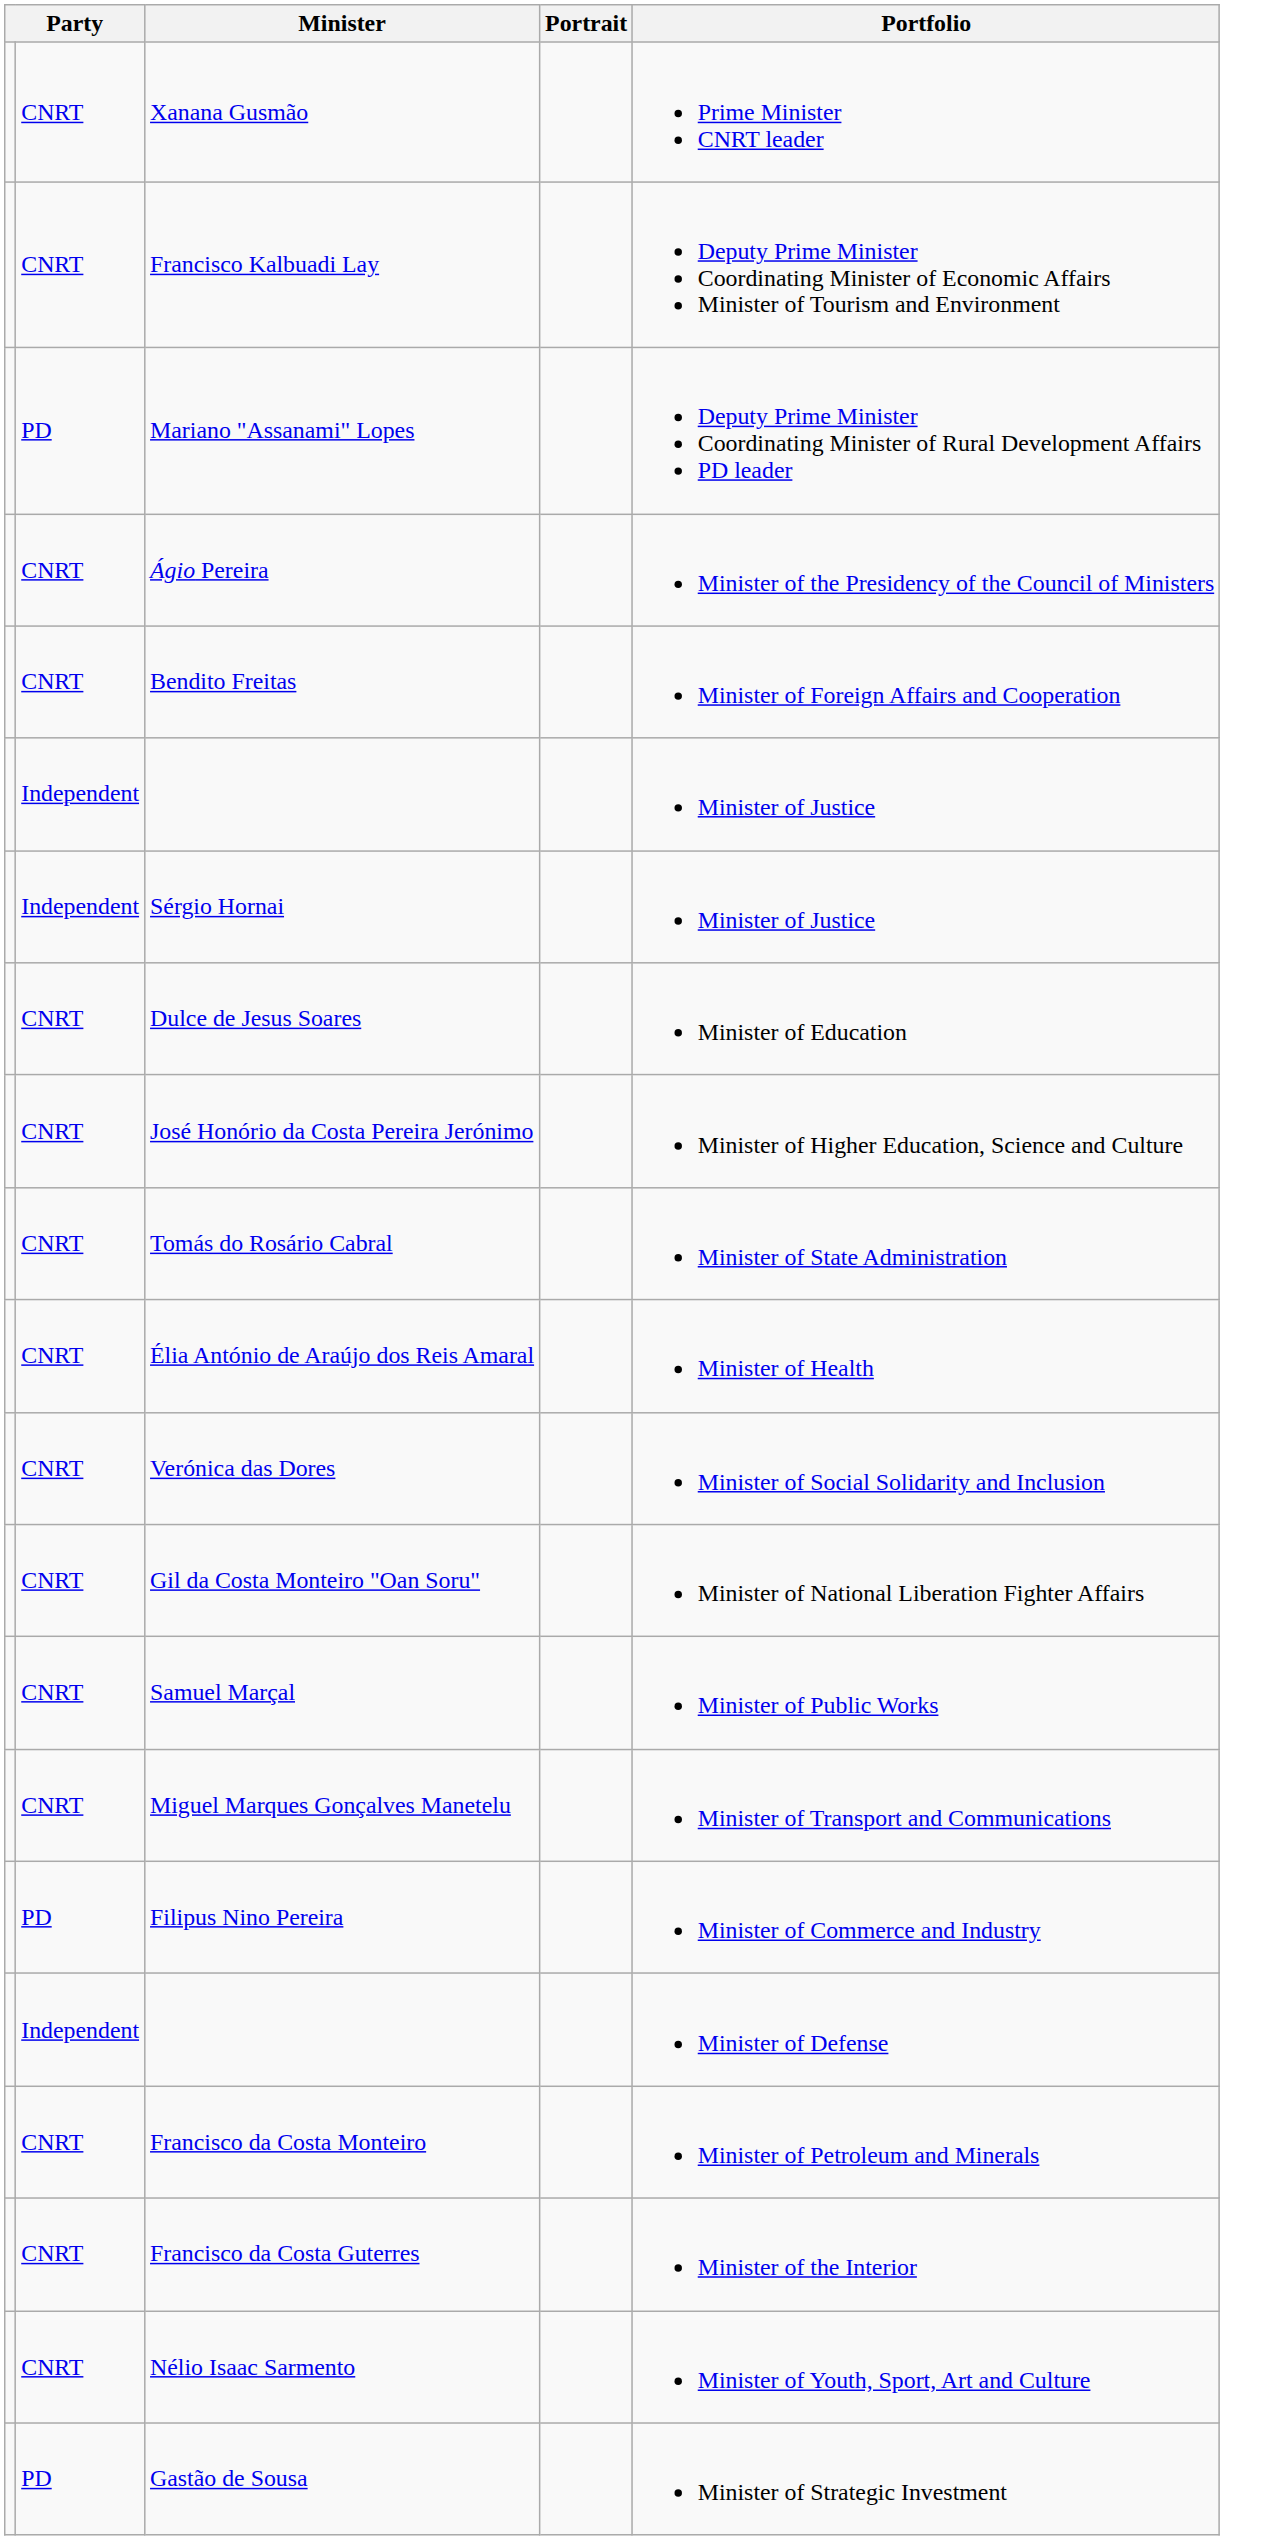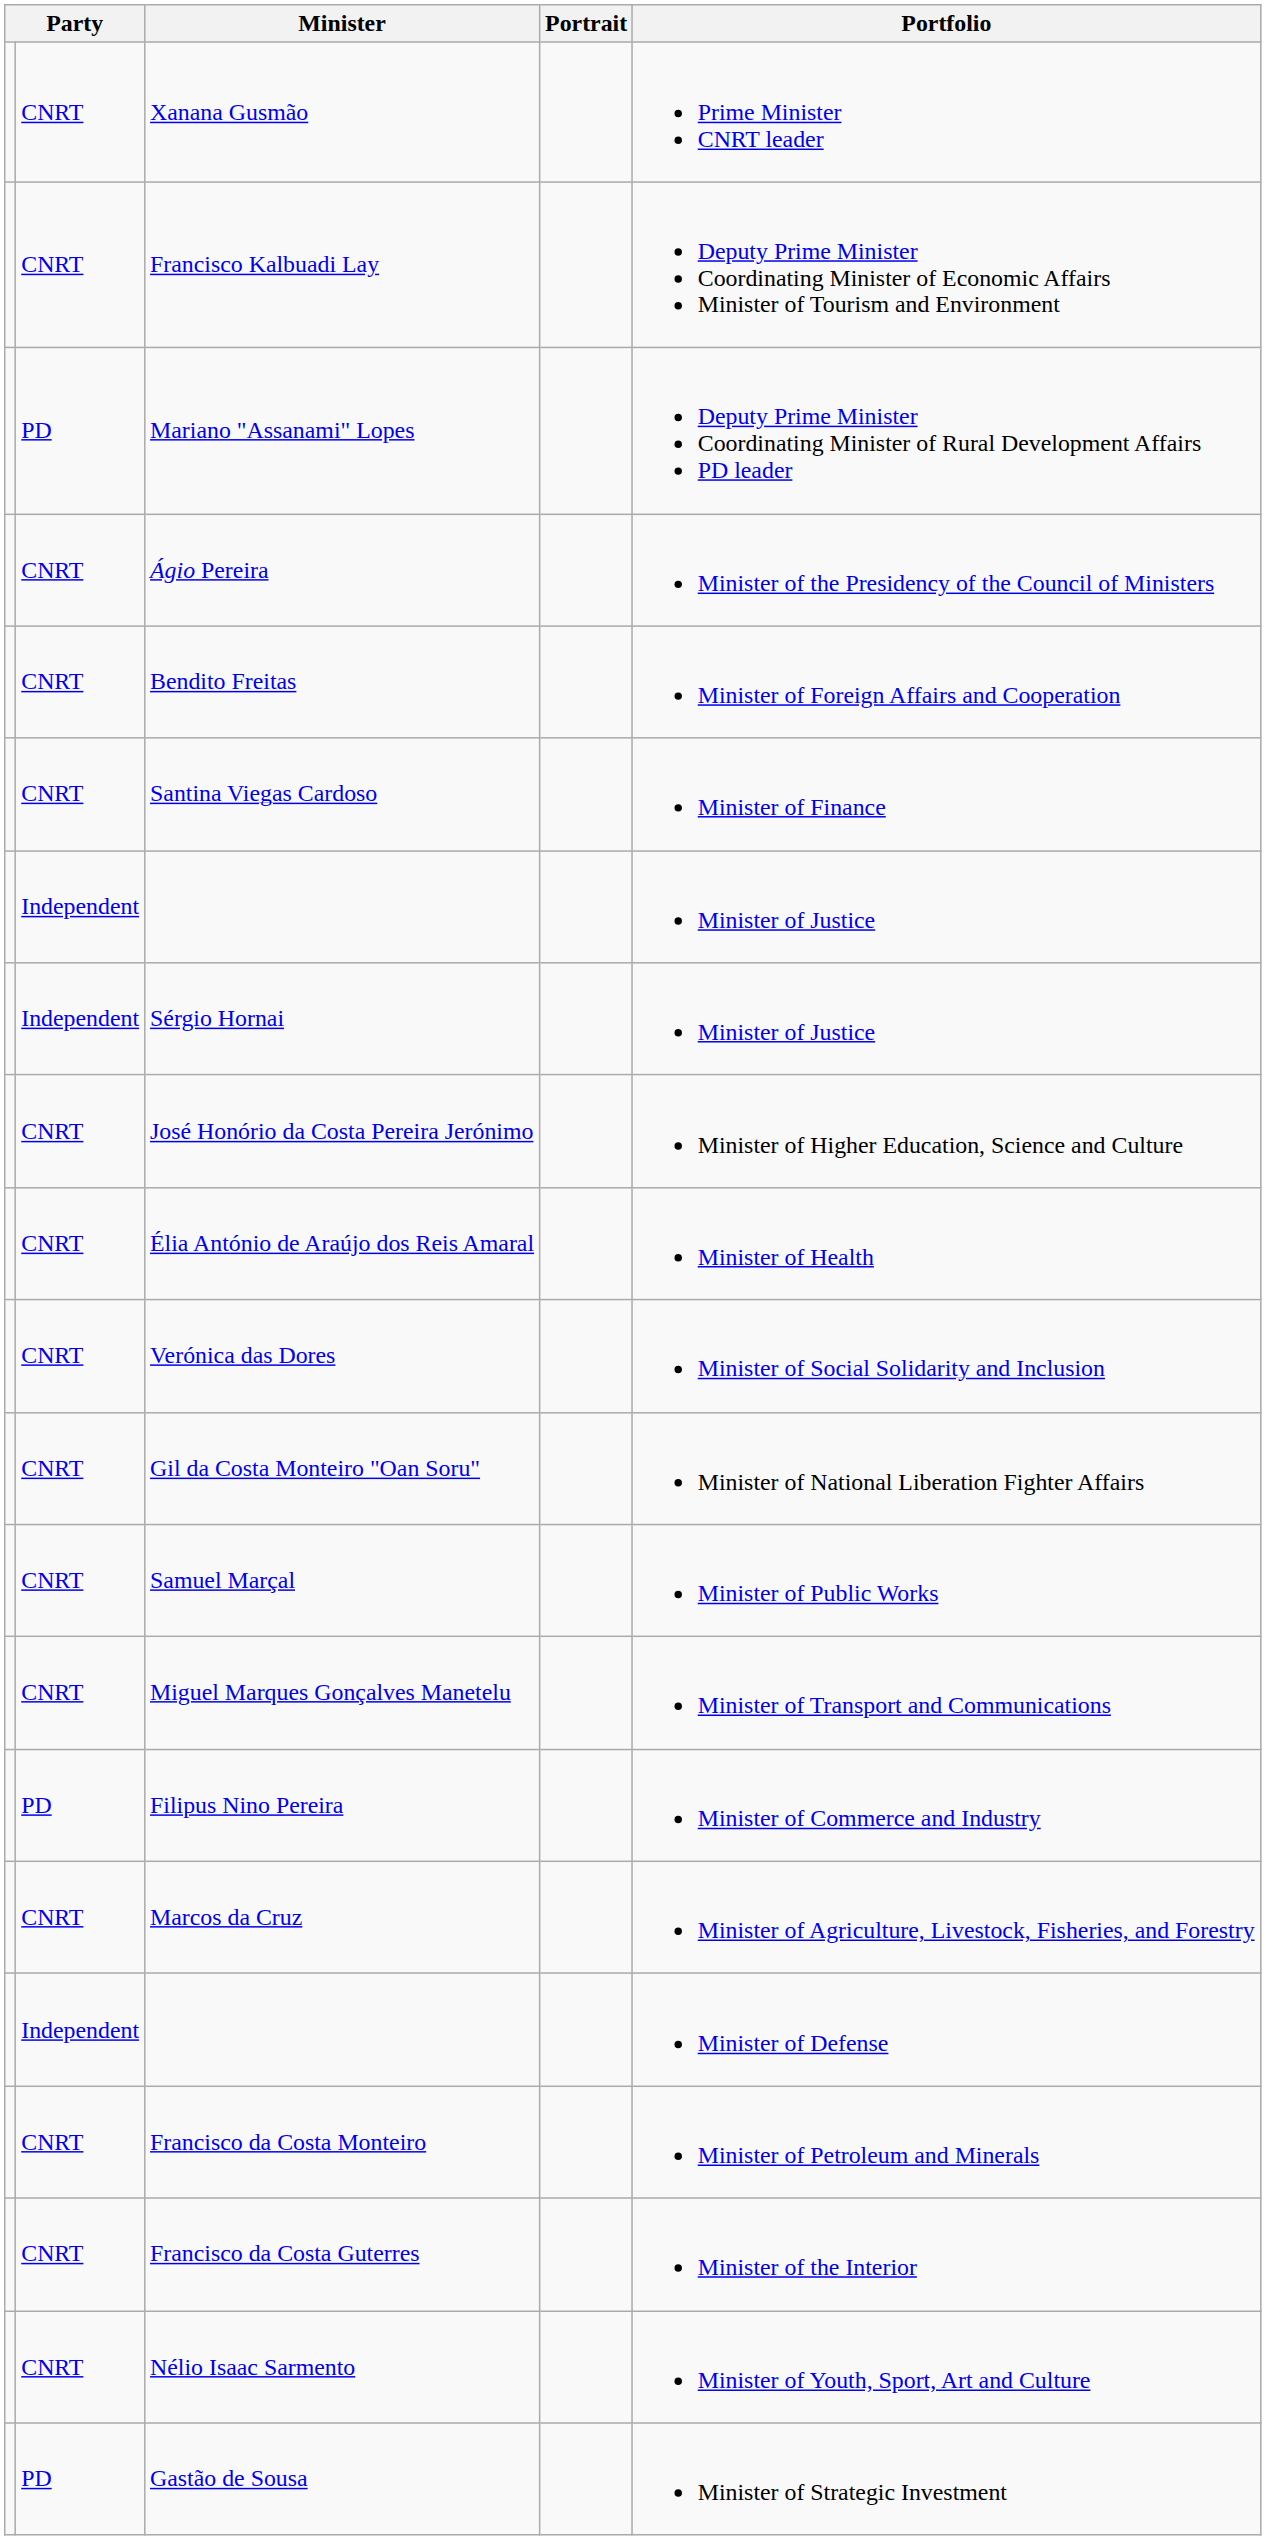+ row: (52, 794)
- row: (52, 1018)
- row: (52, 1243)
+ row: (52, 1917)
